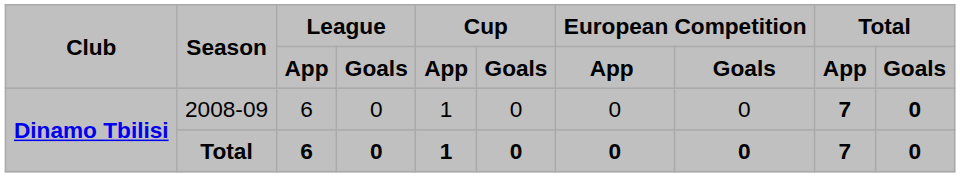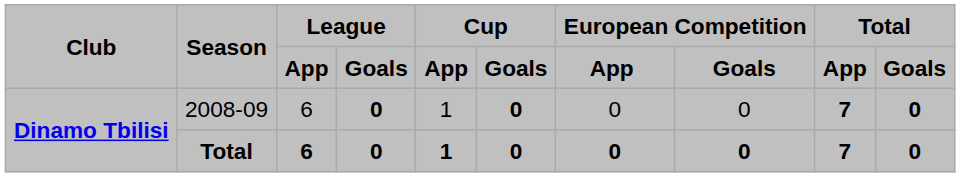(376, 109) normal -> (376, 109) bold
(516, 109) normal -> (516, 109) bold
